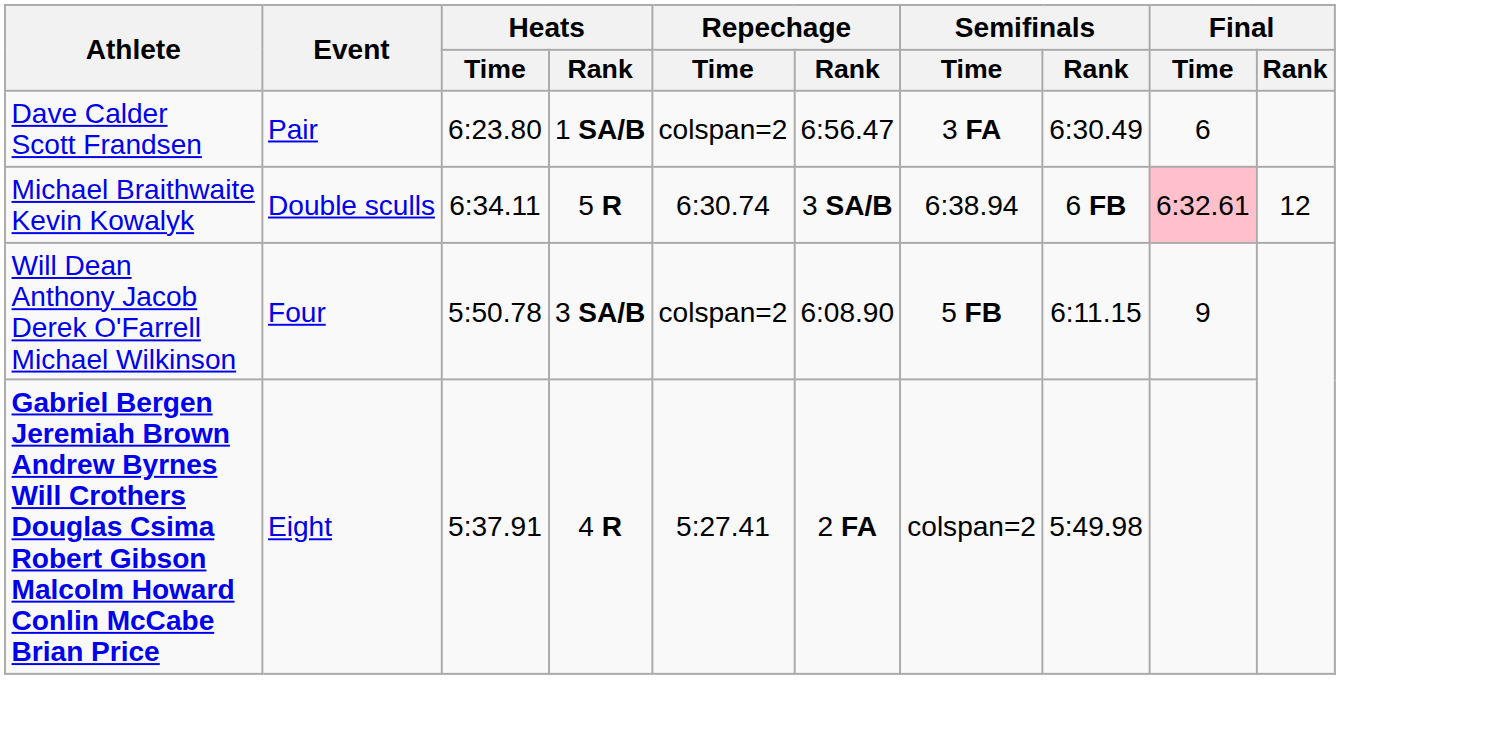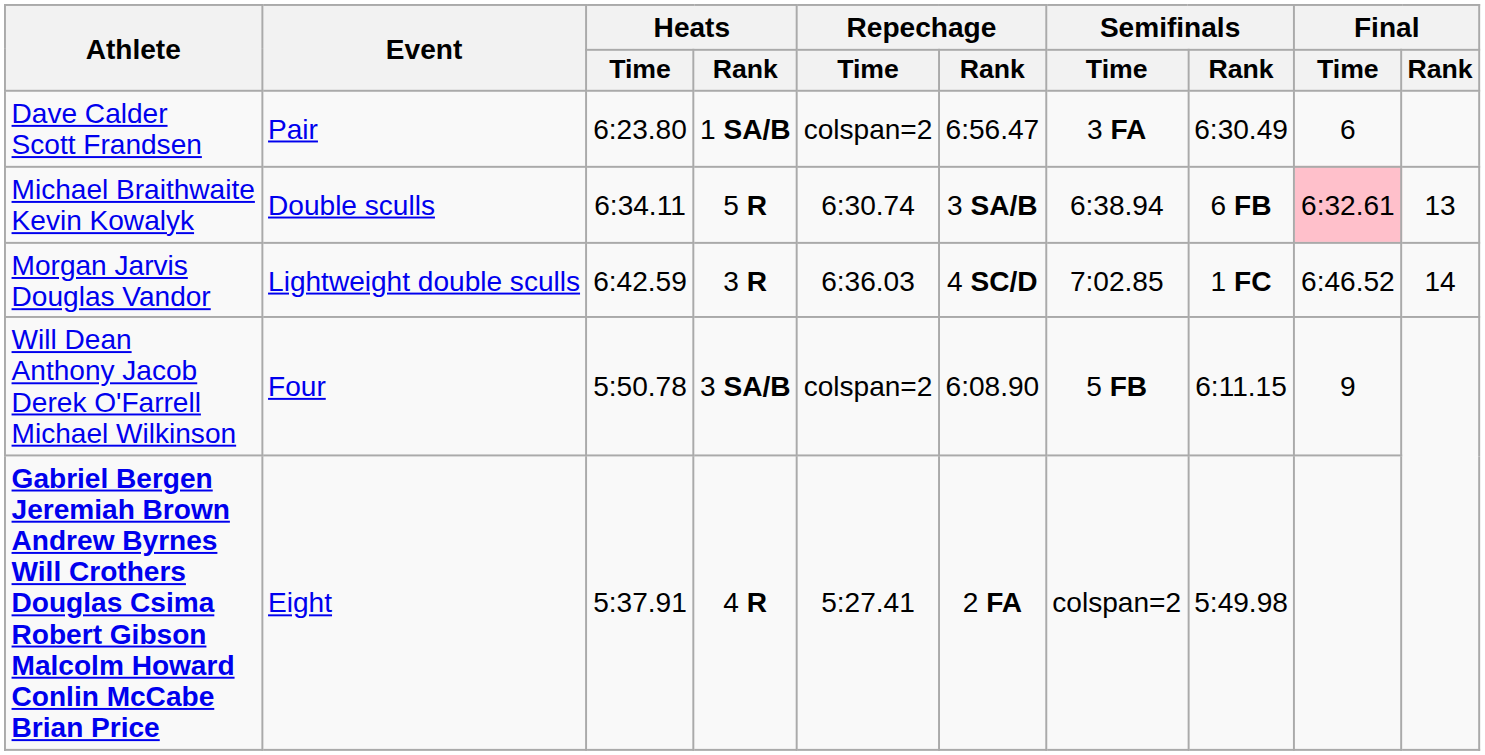(1295, 205) 12 -> (1440, 205) 13
+ row: (111, 280)
